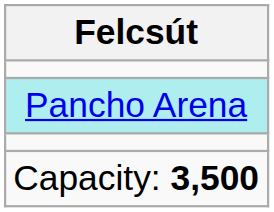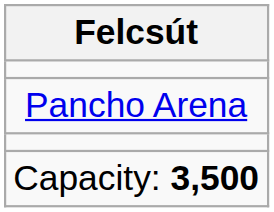(136, 104) paleturquoise background -> (136, 104) no background
